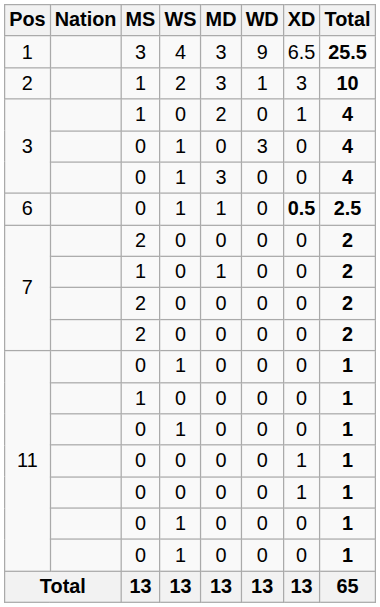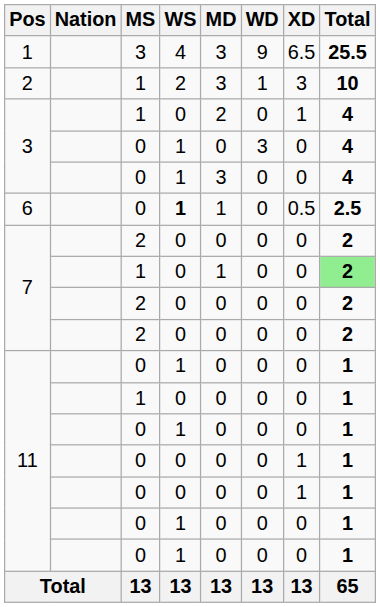(180, 209) normal -> (180, 209) bold
(302, 209) bold -> (302, 209) normal
(348, 271) no background -> (348, 271) lightgreen background
